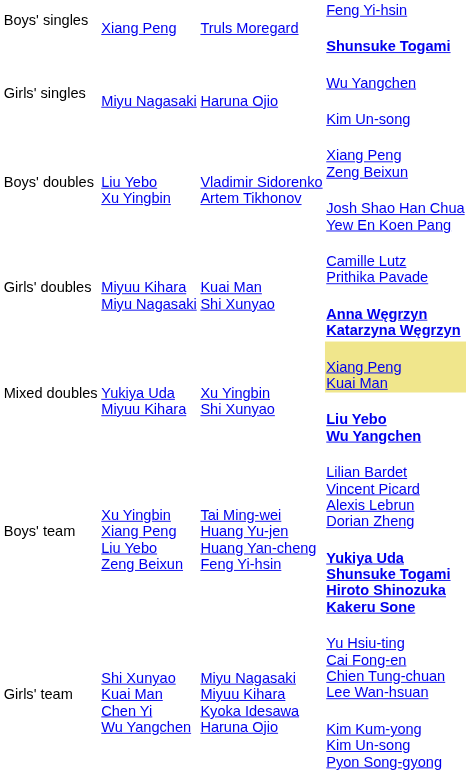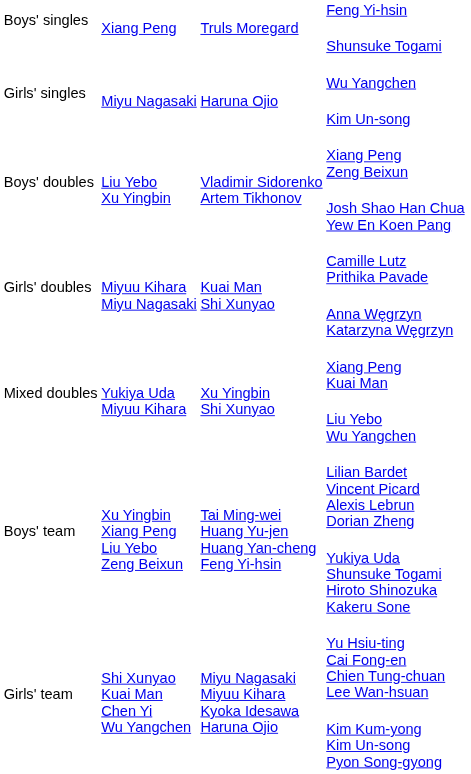(388, 46) bold -> (384, 46) normal
(393, 322) bold -> (390, 322) normal
(364, 375) khaki background -> (364, 375) no background
(374, 428) bold -> (371, 428) normal
(388, 582) bold -> (384, 582) normal
